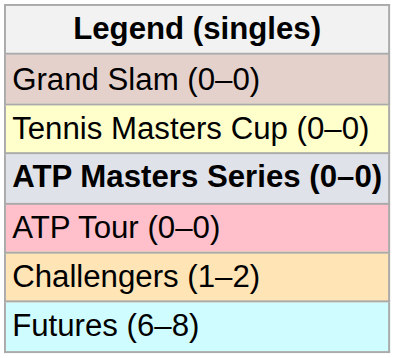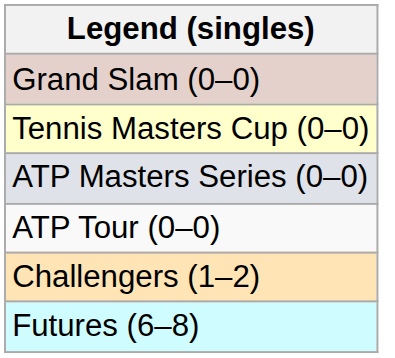(197, 177) bold -> (190, 177) normal
(116, 227) pink background -> (116, 227) no background
